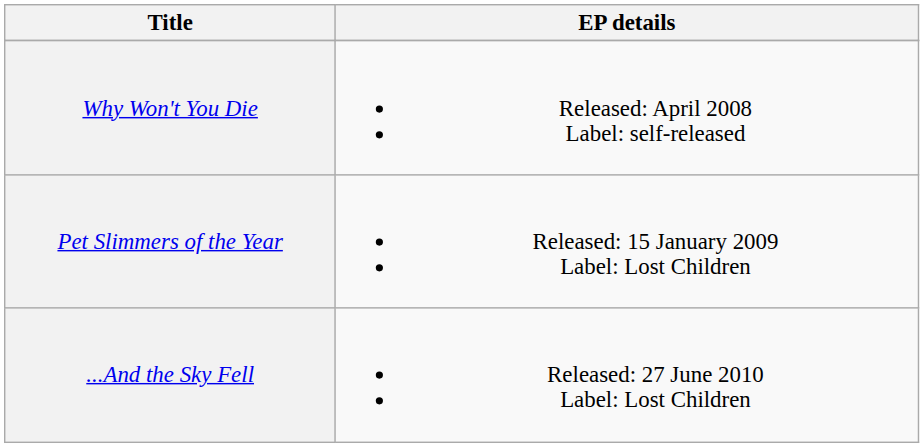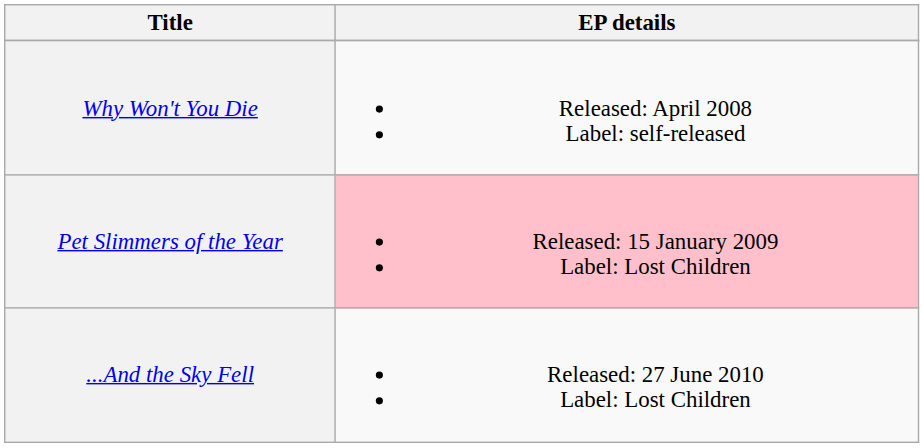(627, 254) no background -> (627, 254) pink background
